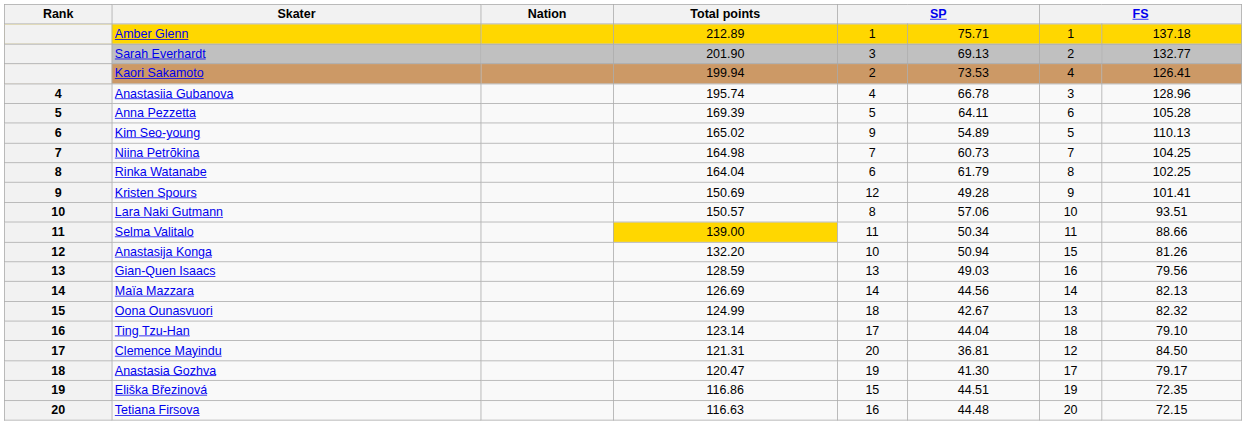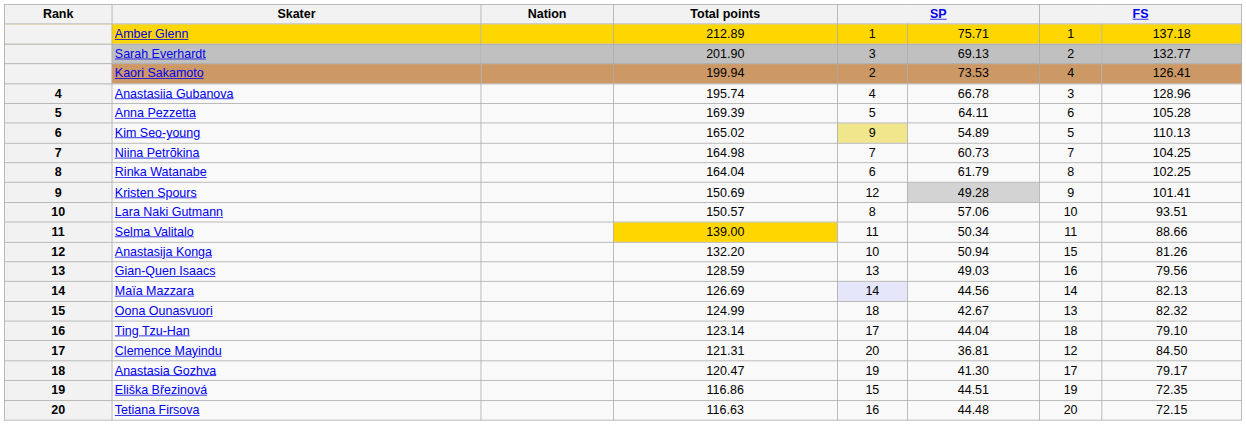(872, 133) no background -> (872, 133) khaki background
(973, 192) no background -> (973, 192) lightgrey background
(872, 291) no background -> (872, 291) lavender background
